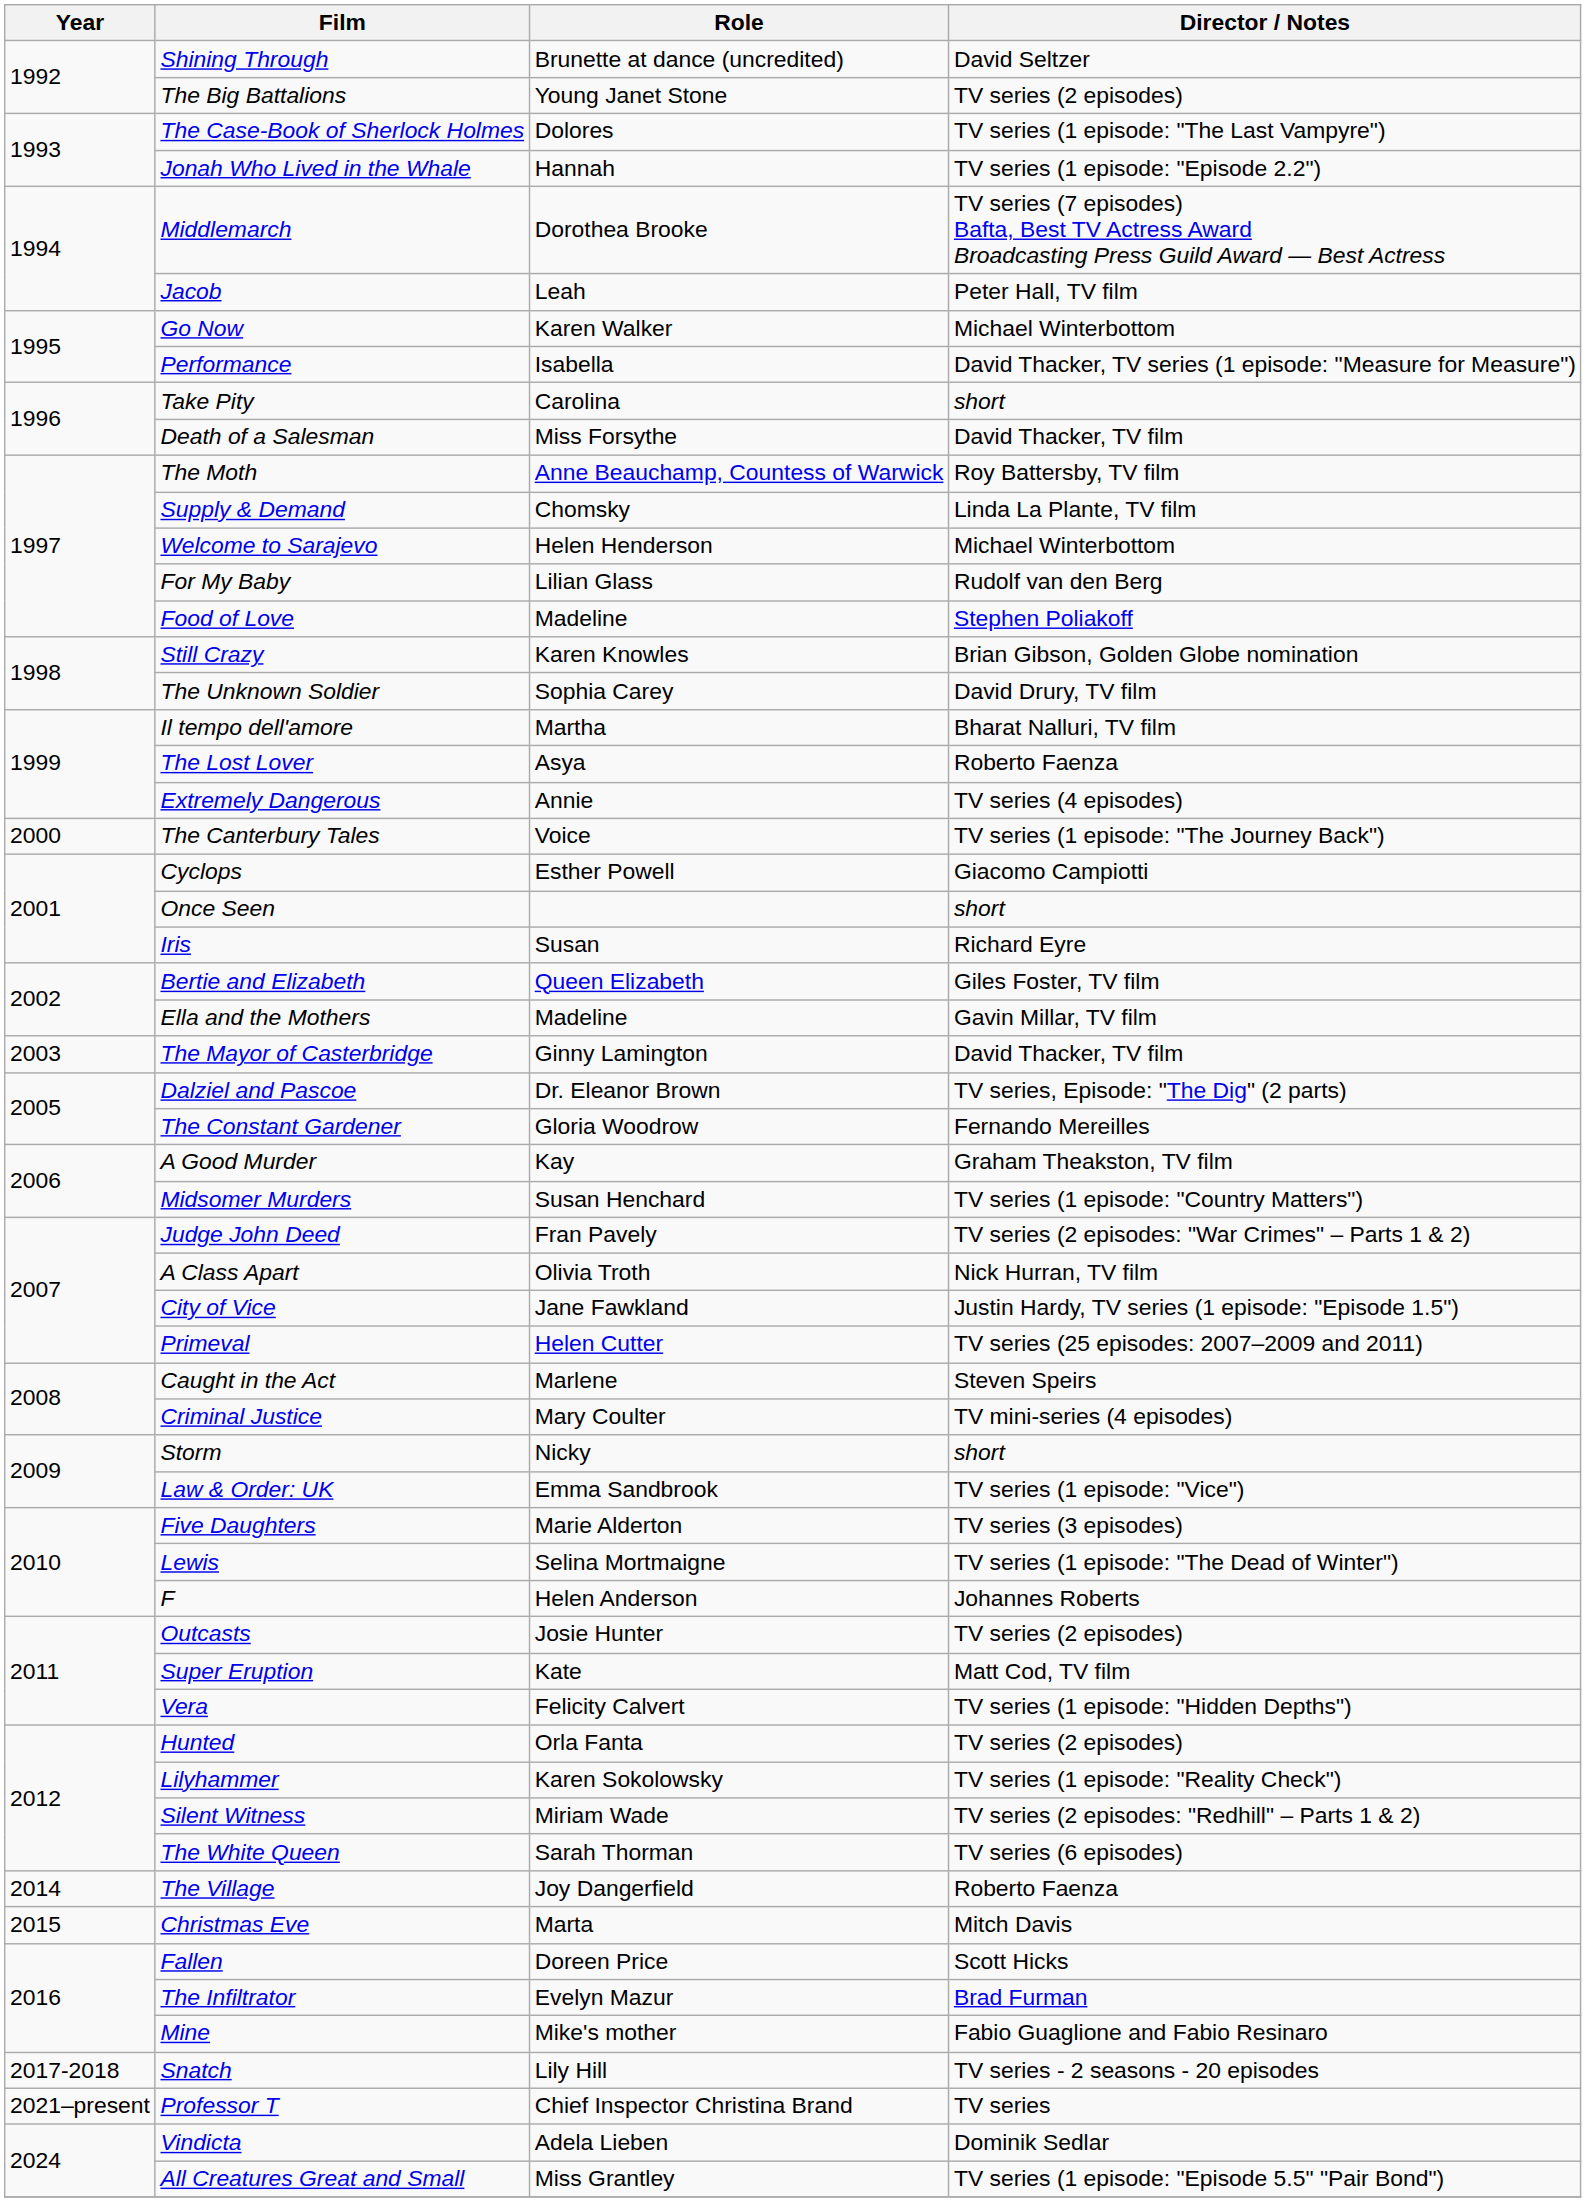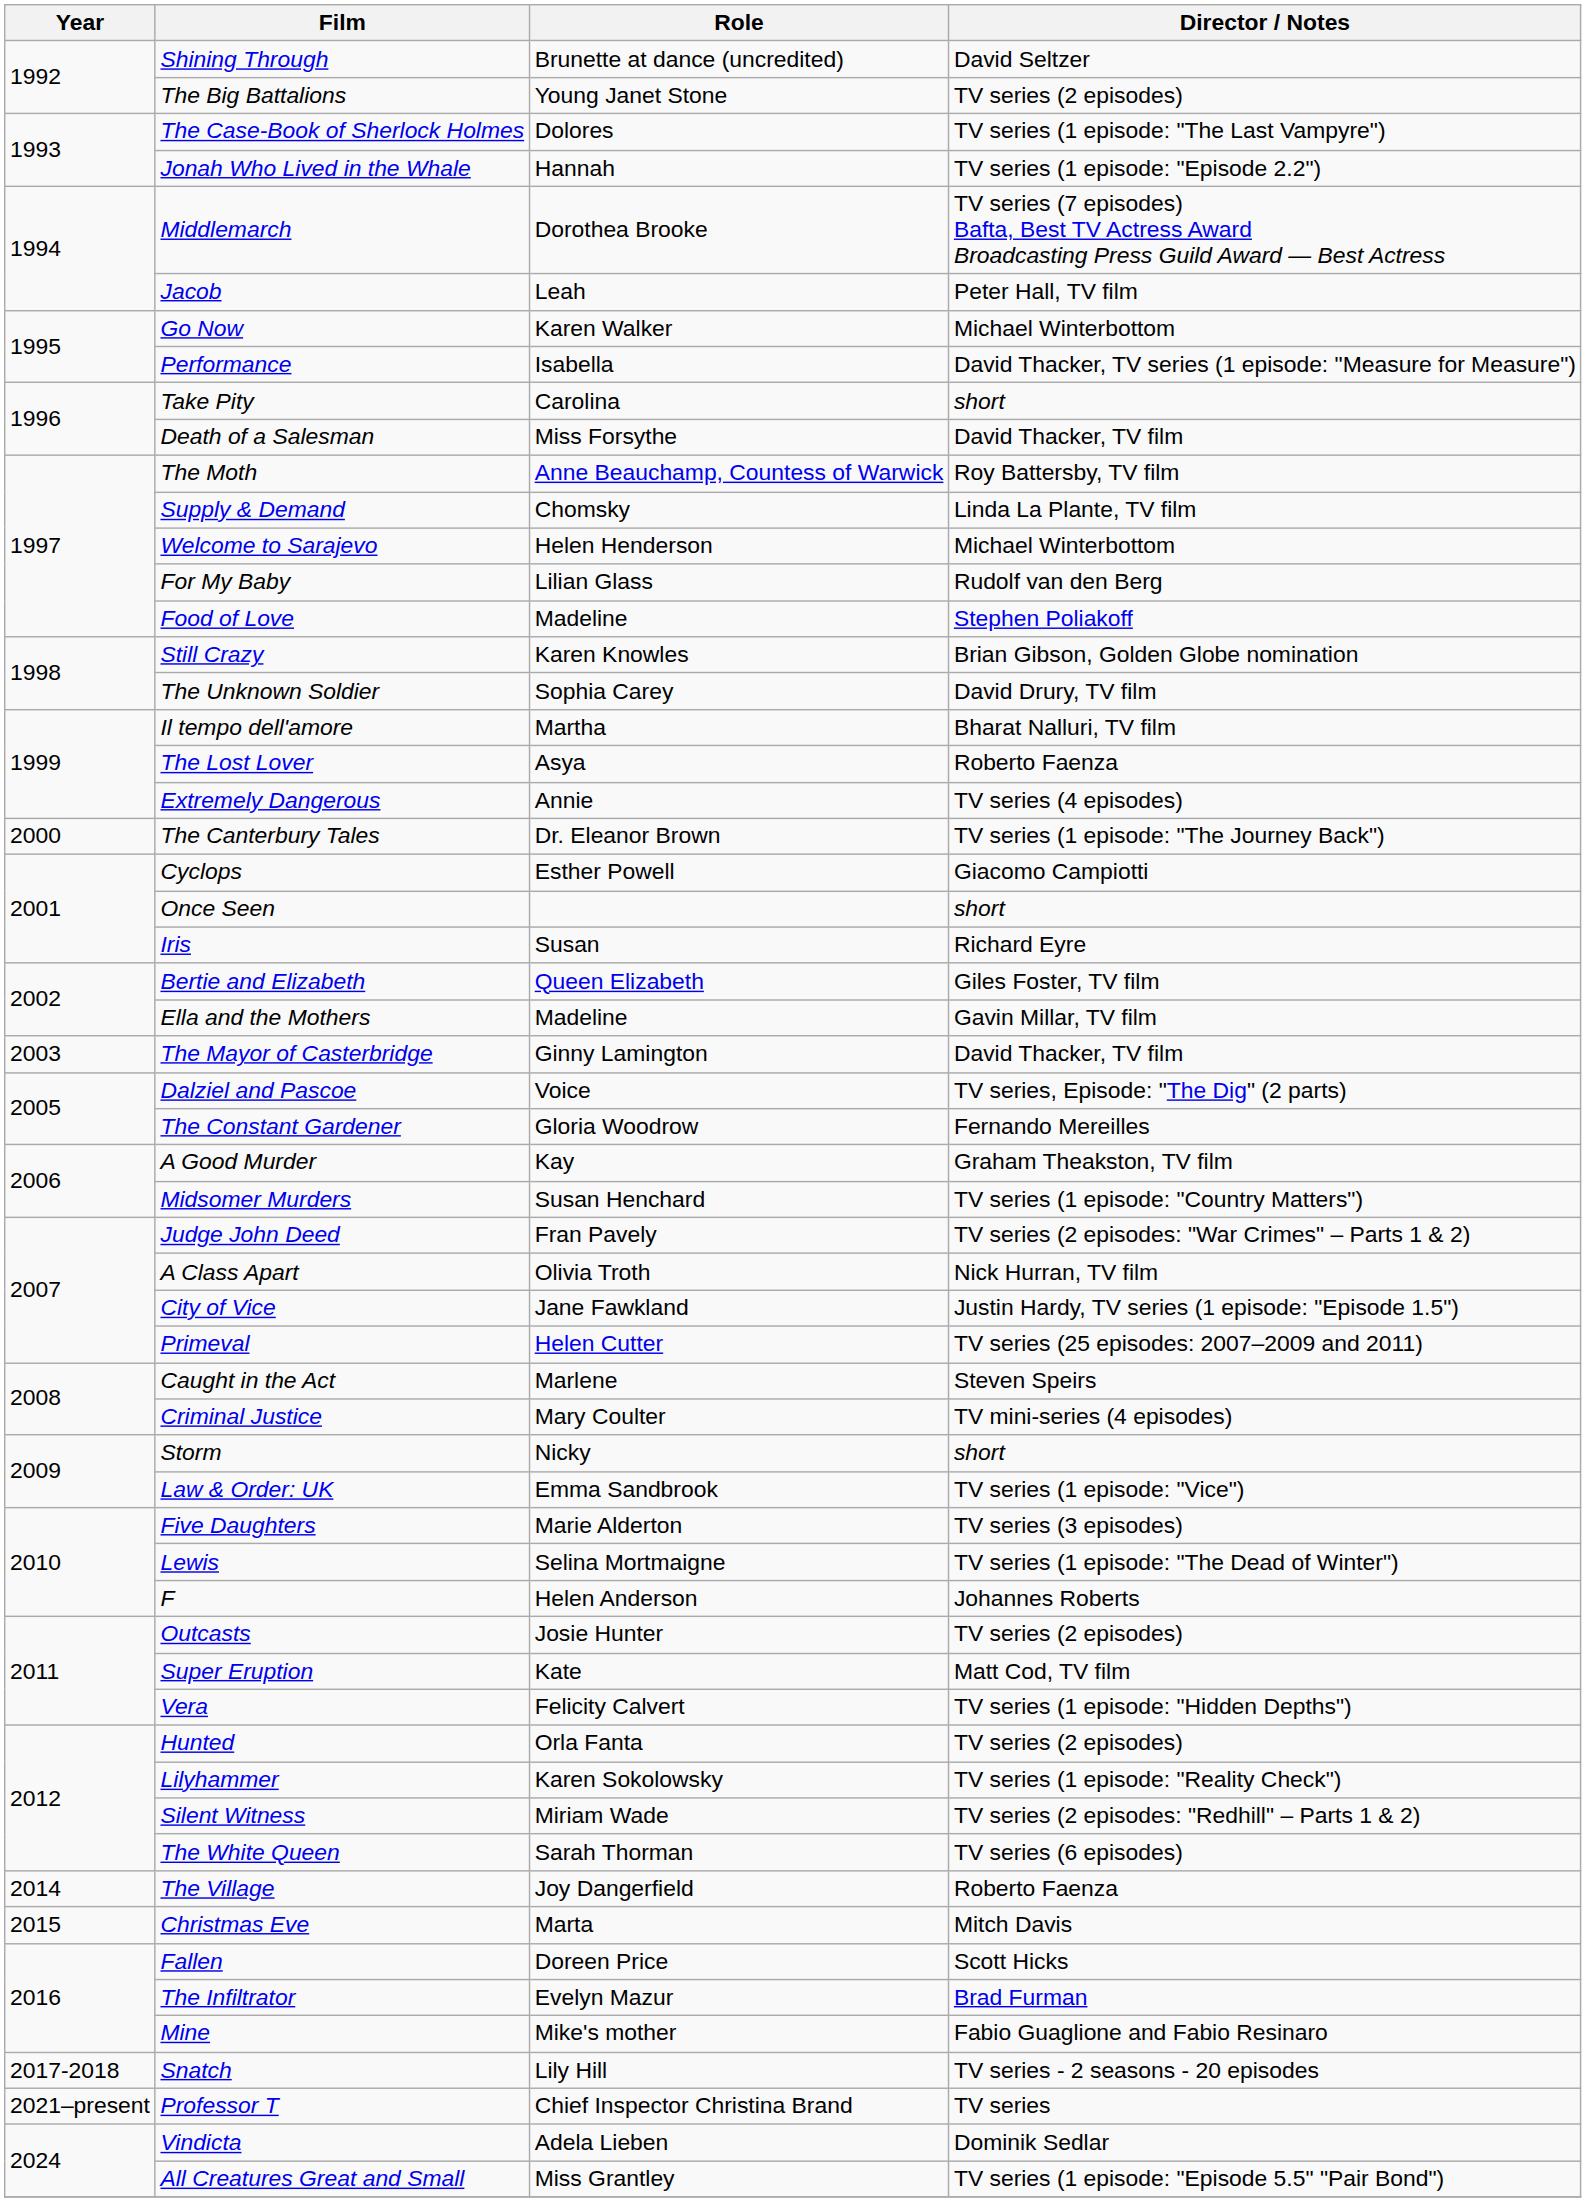(563, 836) Voice -> (628, 836) Dr. Eleanor Brown
(628, 1090) Dr. Eleanor Brown -> (563, 1090) Voice
